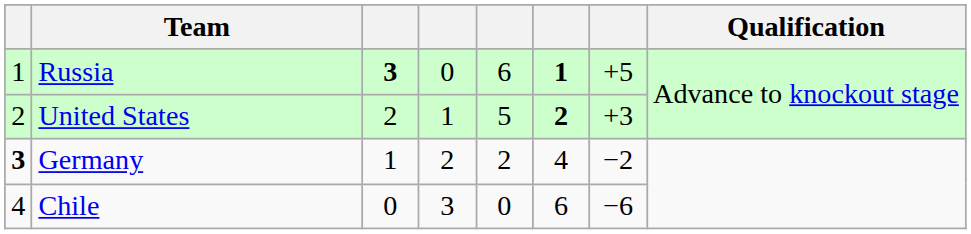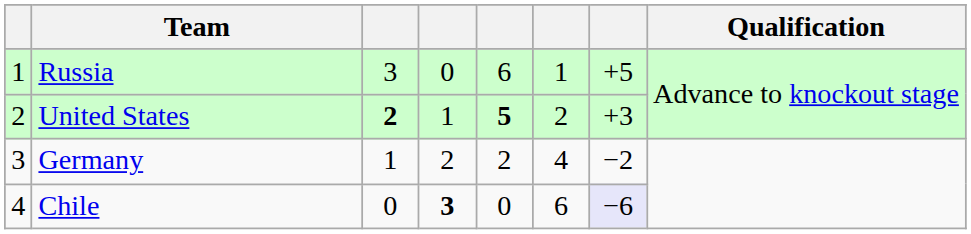(390, 71) bold -> (390, 71) normal
(561, 71) bold -> (561, 71) normal
(390, 116) normal -> (390, 116) bold
(504, 116) normal -> (504, 116) bold
(561, 116) bold -> (561, 116) normal
(18, 160) bold -> (18, 160) normal
(447, 205) normal -> (447, 205) bold
(618, 205) no background -> (618, 205) lavender background
